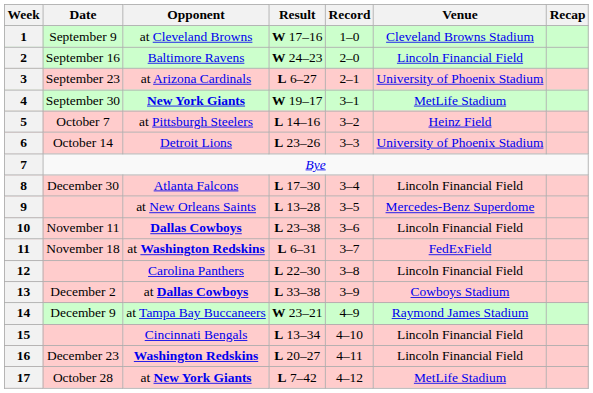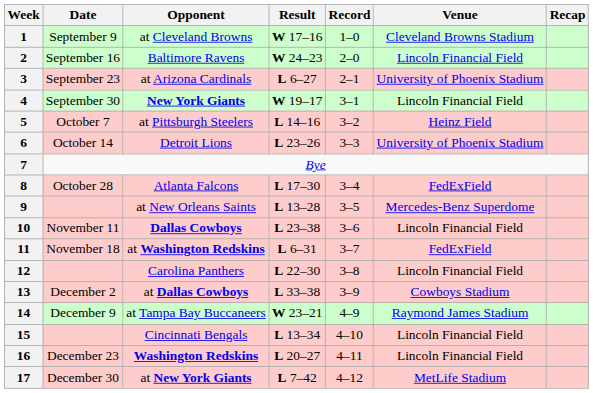(460, 100) MetLife Stadium -> (460, 100) Lincoln Financial Field
(83, 185) December 30 -> (83, 185) October 28
(460, 185) Lincoln Financial Field -> (460, 185) FedExField
(83, 377) October 28 -> (83, 377) December 30
